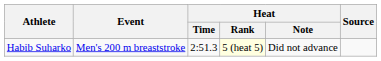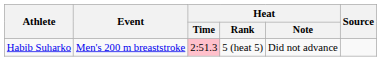(204, 47) no background -> (204, 47) pink background
(243, 47) lightyellow background -> (243, 47) no background
